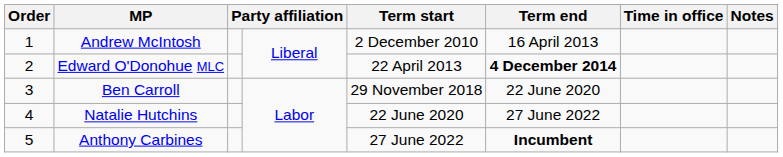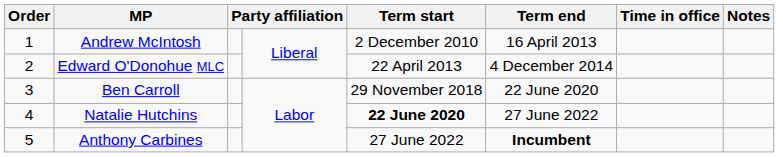(553, 66) bold -> (551, 66) normal
(416, 115) normal -> (416, 115) bold
